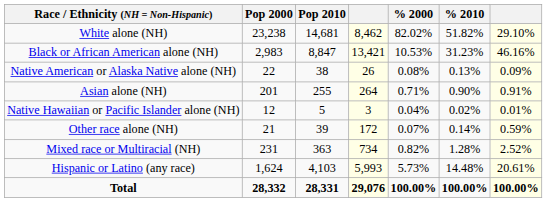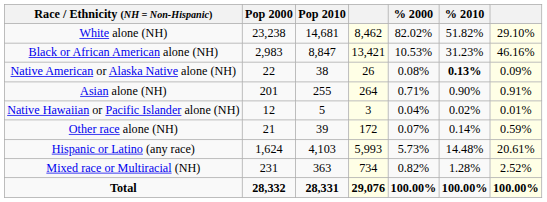(465, 71) normal -> (465, 71) bold
rows swapped: (123, 149) <-> (123, 168)
